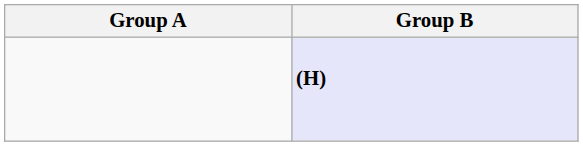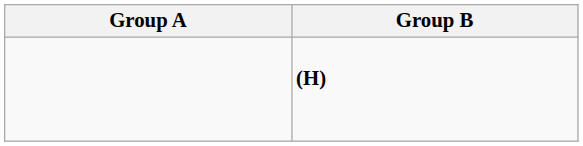(311, 77) lavender background -> (311, 77) no background
